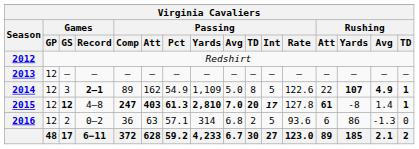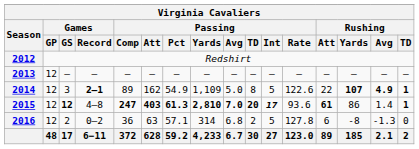(299, 105) 127.8 -> (299, 105) 93.6
(354, 105) -8 -> (354, 105) 86
(299, 120) 93.6 -> (299, 120) 127.8
(354, 120) 86 -> (354, 120) -8
